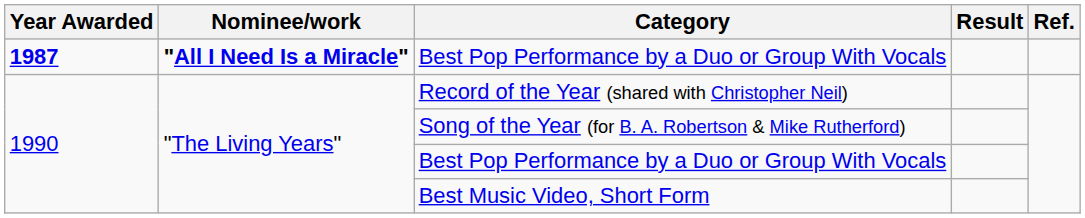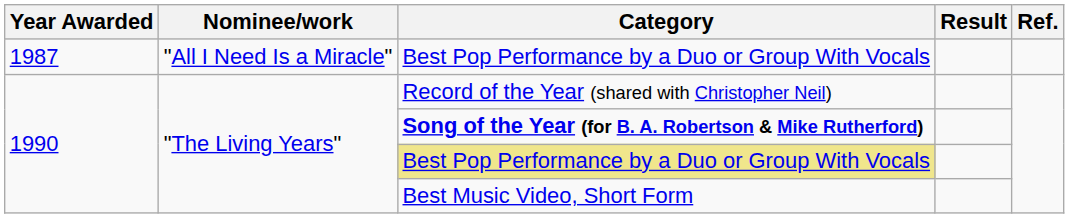(34, 56) bold -> (34, 56) normal
(286, 56) bold -> (278, 56) normal
(662, 126) normal -> (663, 126) bold
(682, 160) no background -> (666, 160) khaki background
